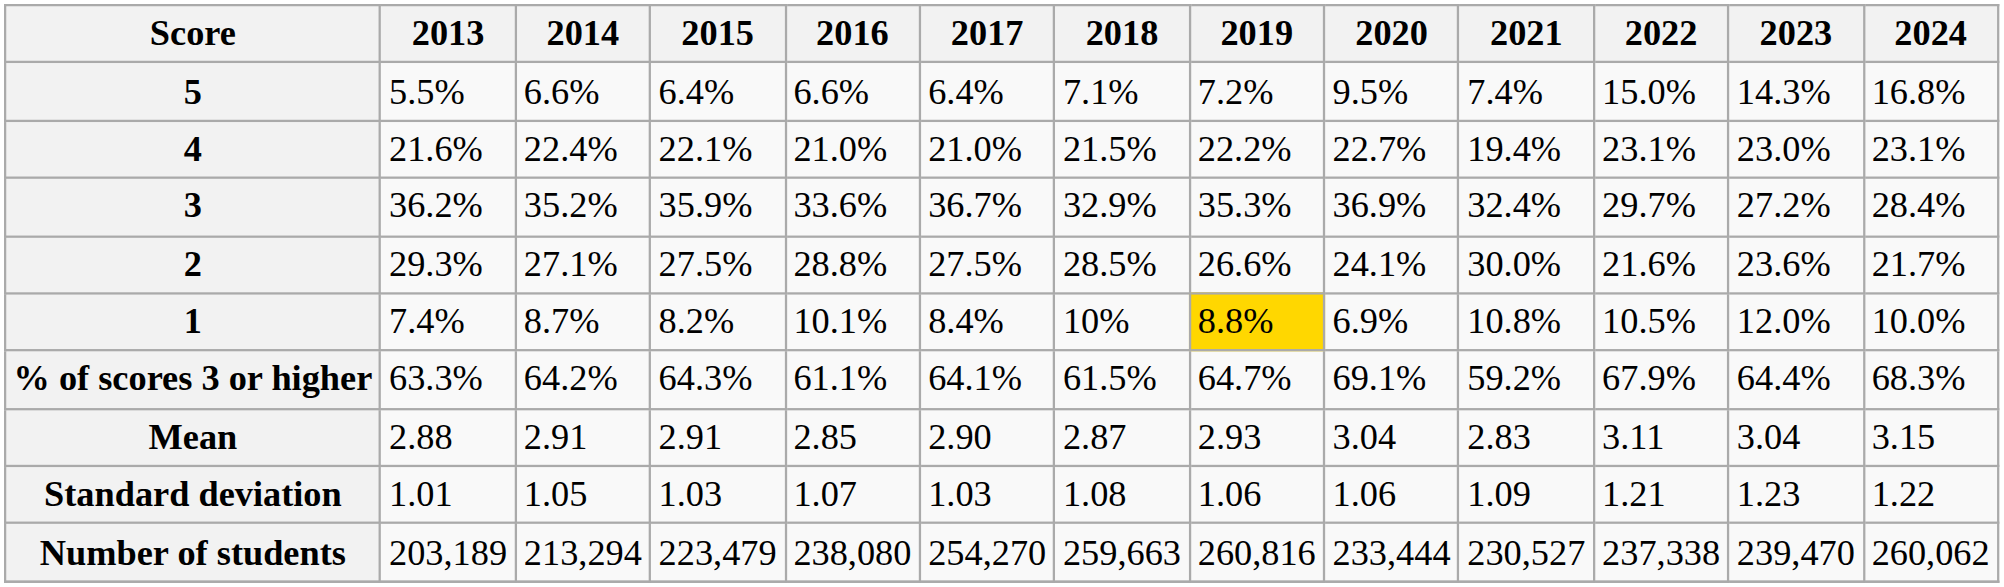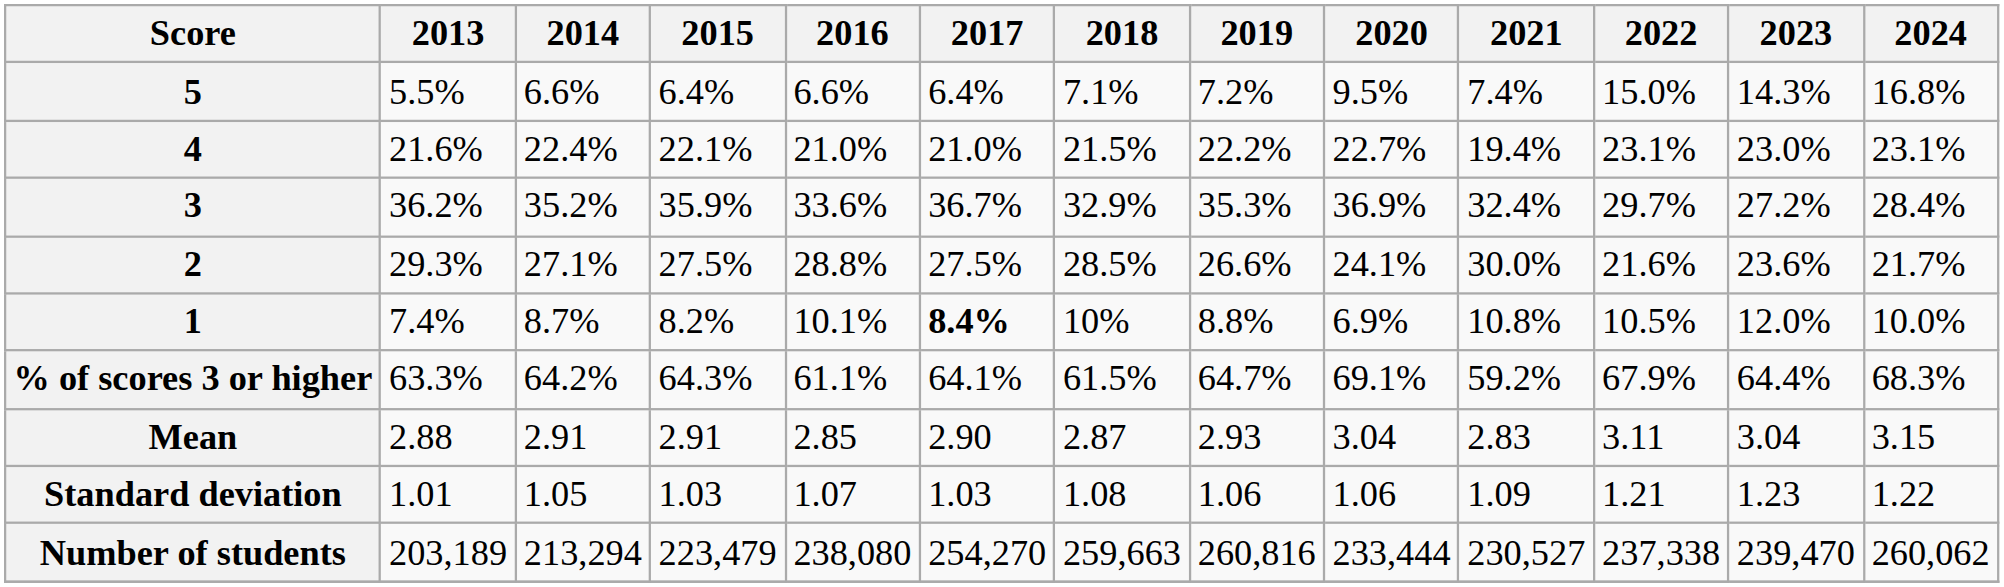(966, 321) normal -> (969, 321) bold
(1236, 321) gold background -> (1236, 321) no background
